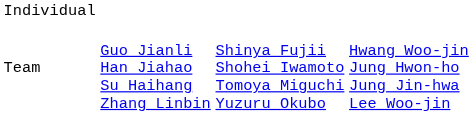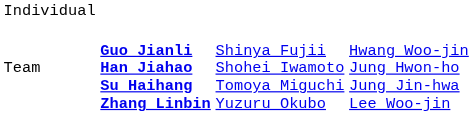(156, 77) normal -> (156, 77) bold
